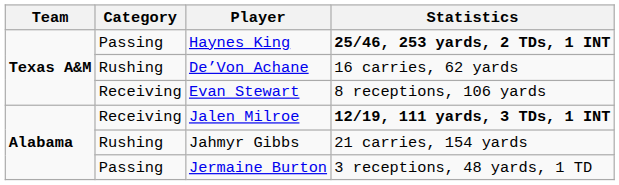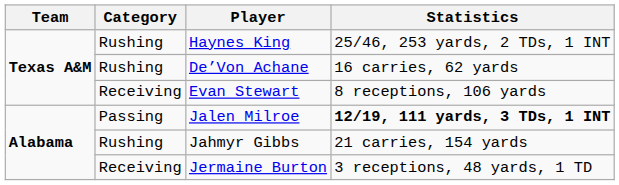(131, 42) Passing -> (131, 42) Rushing
(472, 42) bold -> (472, 42) normal
(140, 117) Receiving -> (131, 117) Passing
(131, 167) Passing -> (140, 167) Receiving
